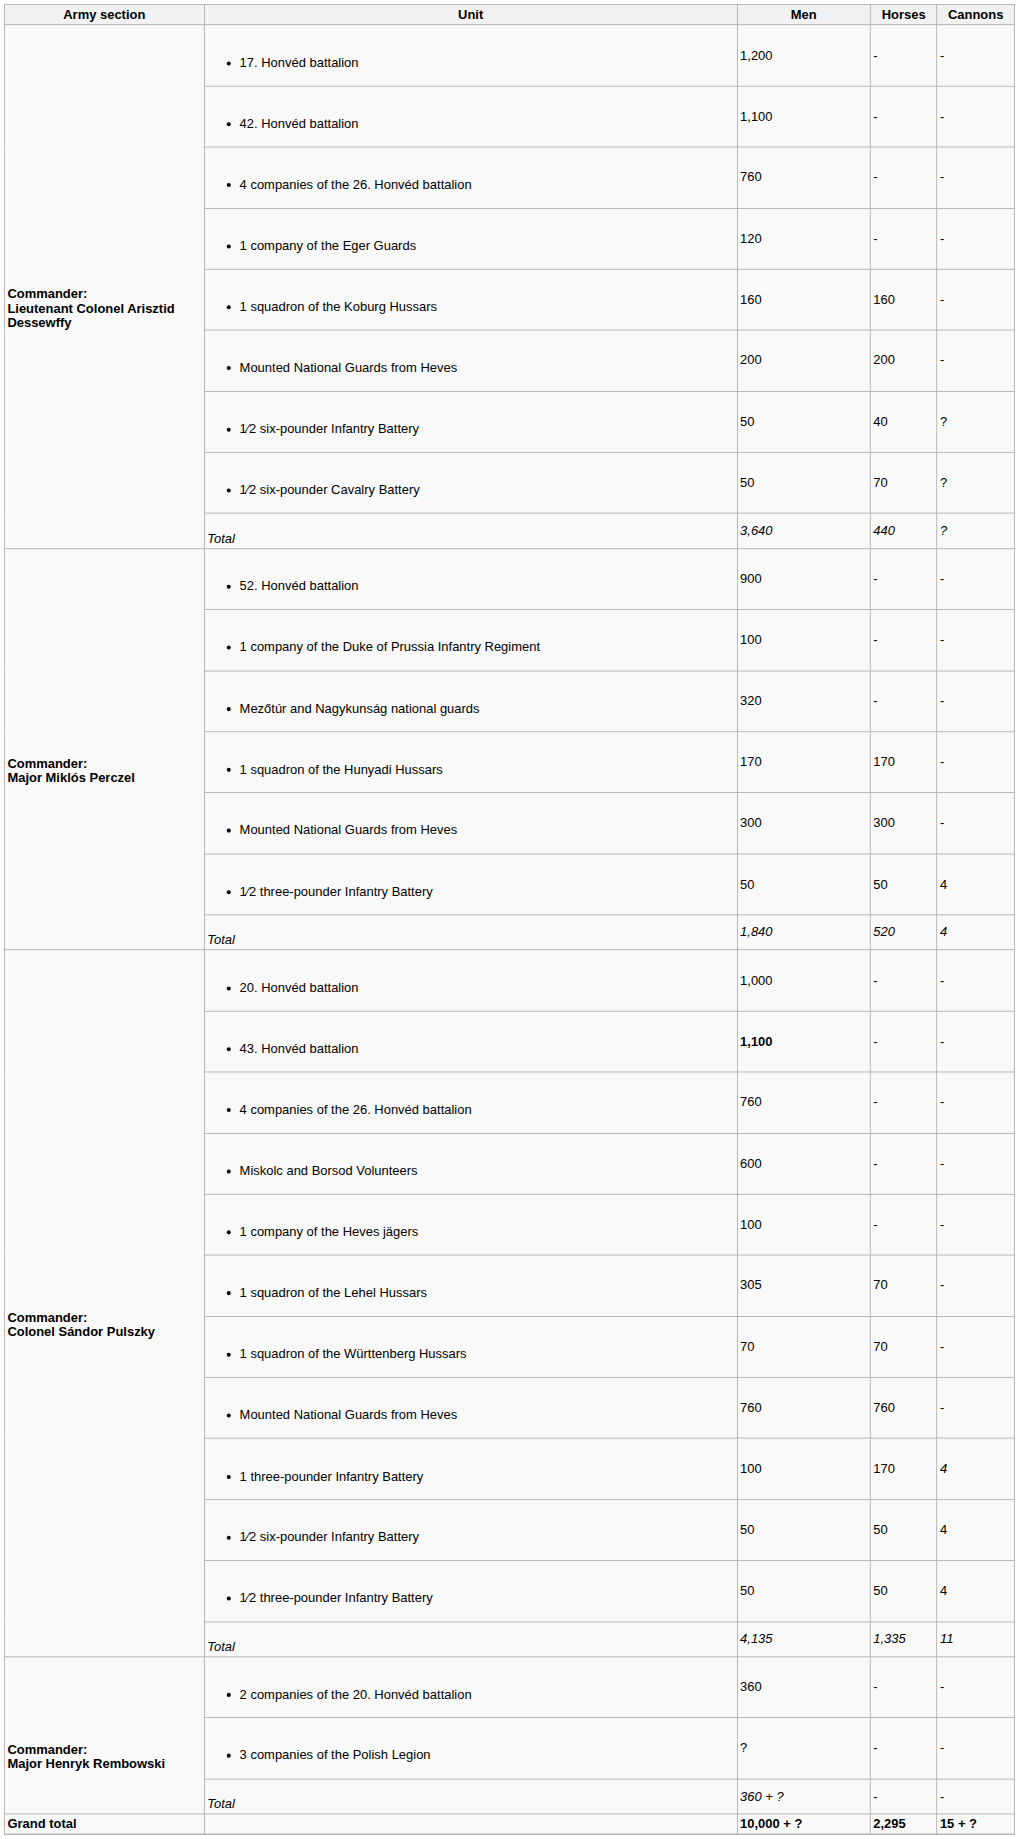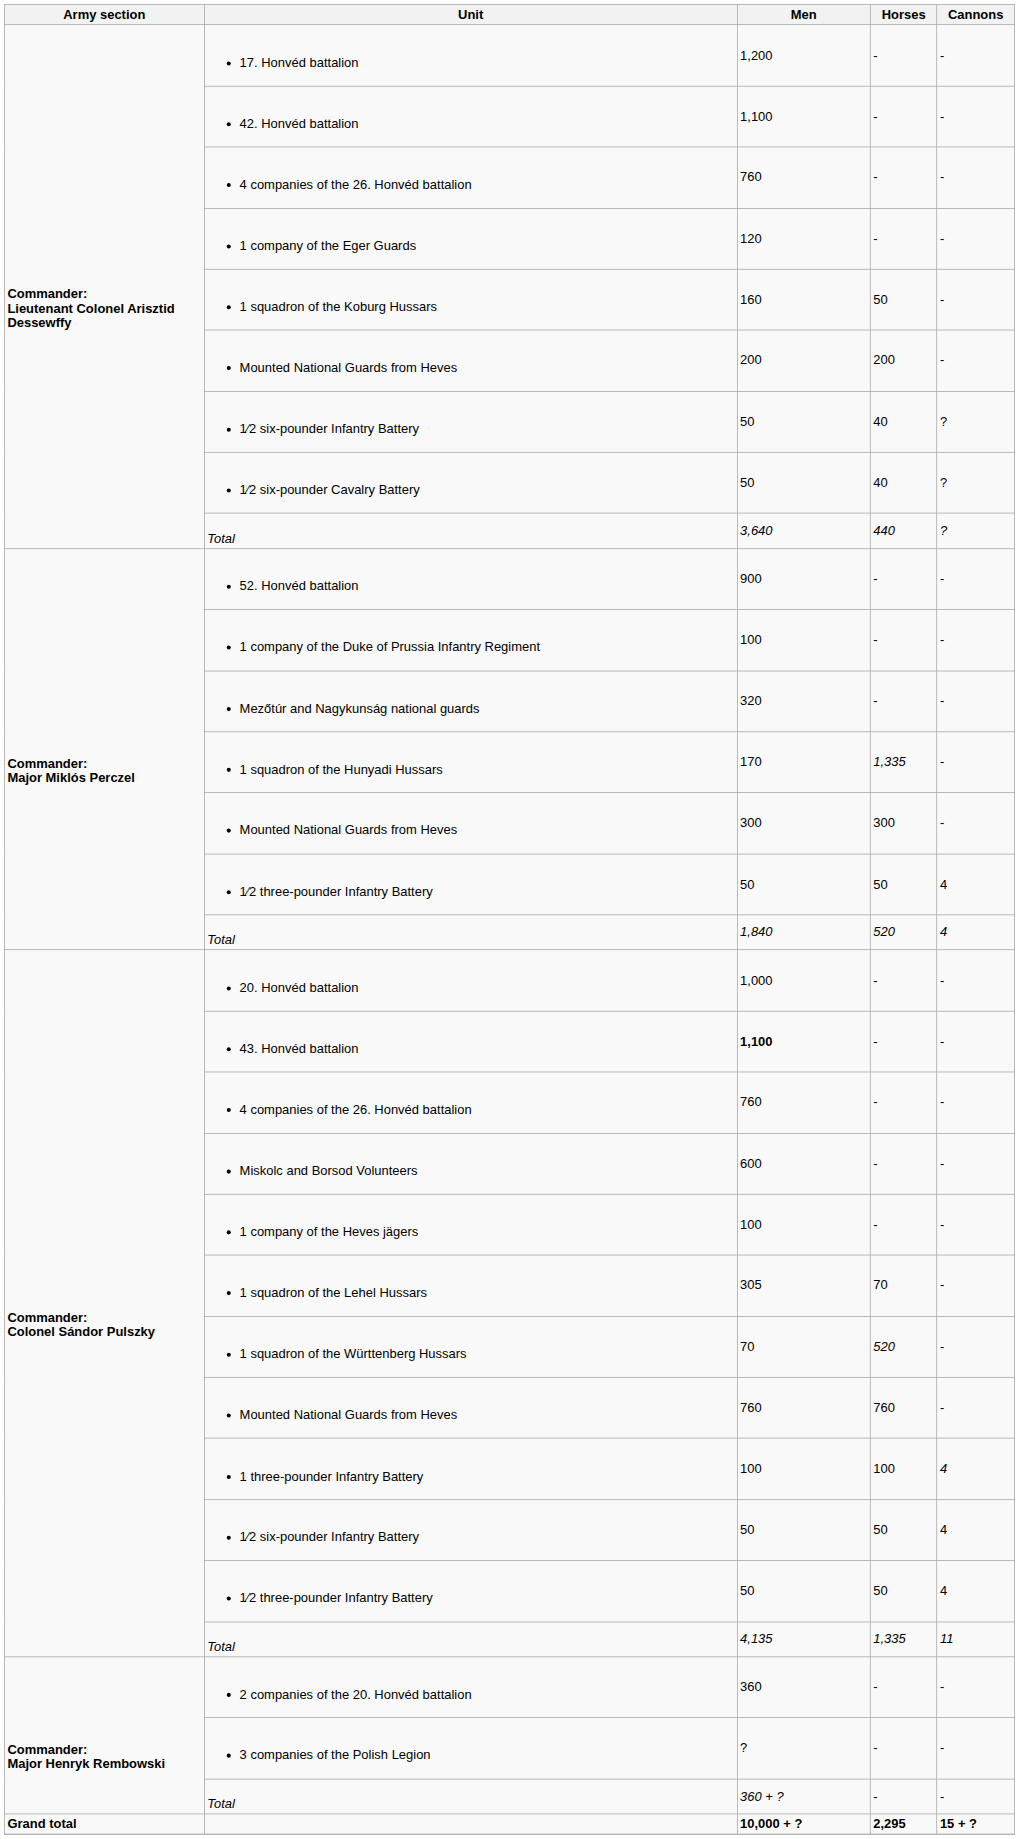(884, 299) 160 -> (881, 299) 50
(881, 482) 70 -> (881, 482) 40
(884, 762) 170 -> (890, 762) 1,335
(881, 1346) 70 -> (884, 1346) 520
(884, 1469) 170 -> (884, 1469) 100
